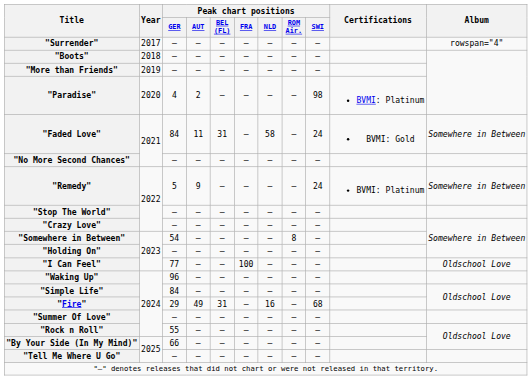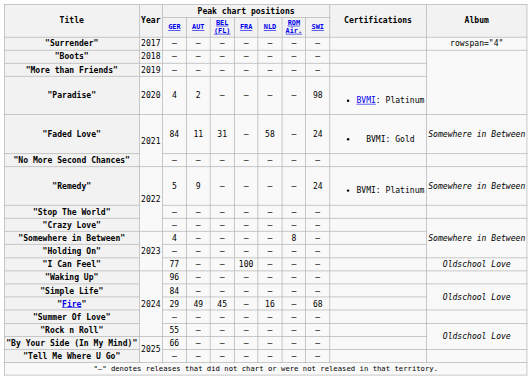(174, 238) 54 -> (174, 238) 4
(222, 304) 31 -> (222, 304) 45
